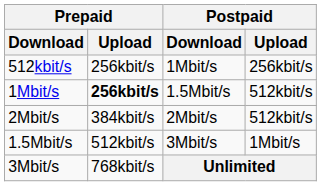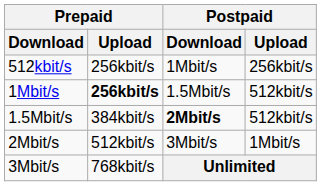(34, 117) 2Mbit/s -> (40, 117) 1.5Mbit/s
(192, 117) normal -> (194, 117) bold
(40, 142) 1.5Mbit/s -> (34, 142) 2Mbit/s
